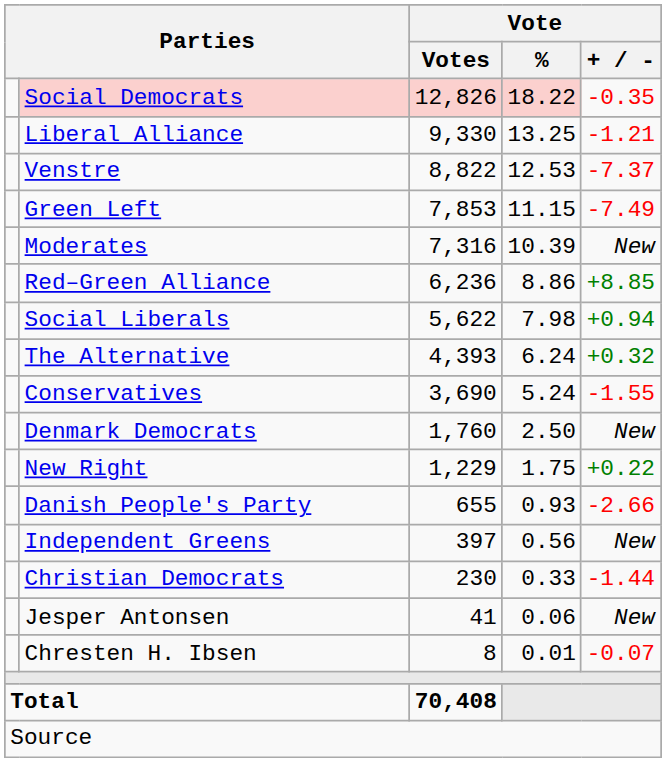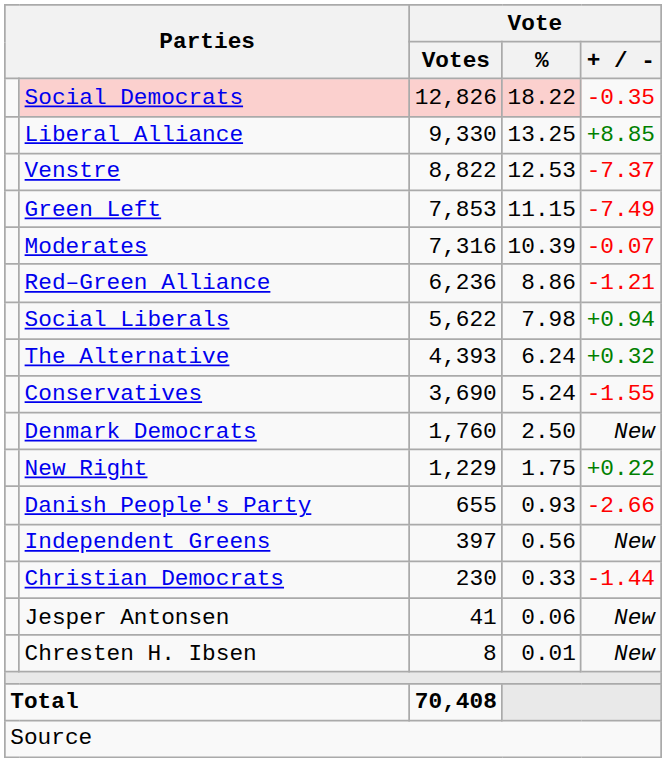(621, 135) -1.21 -> (621, 135) +8.85
(635, 246) New -> (621, 246) -0.07
(621, 283) +8.85 -> (621, 283) -1.21
(621, 654) -0.07 -> (635, 654) New
